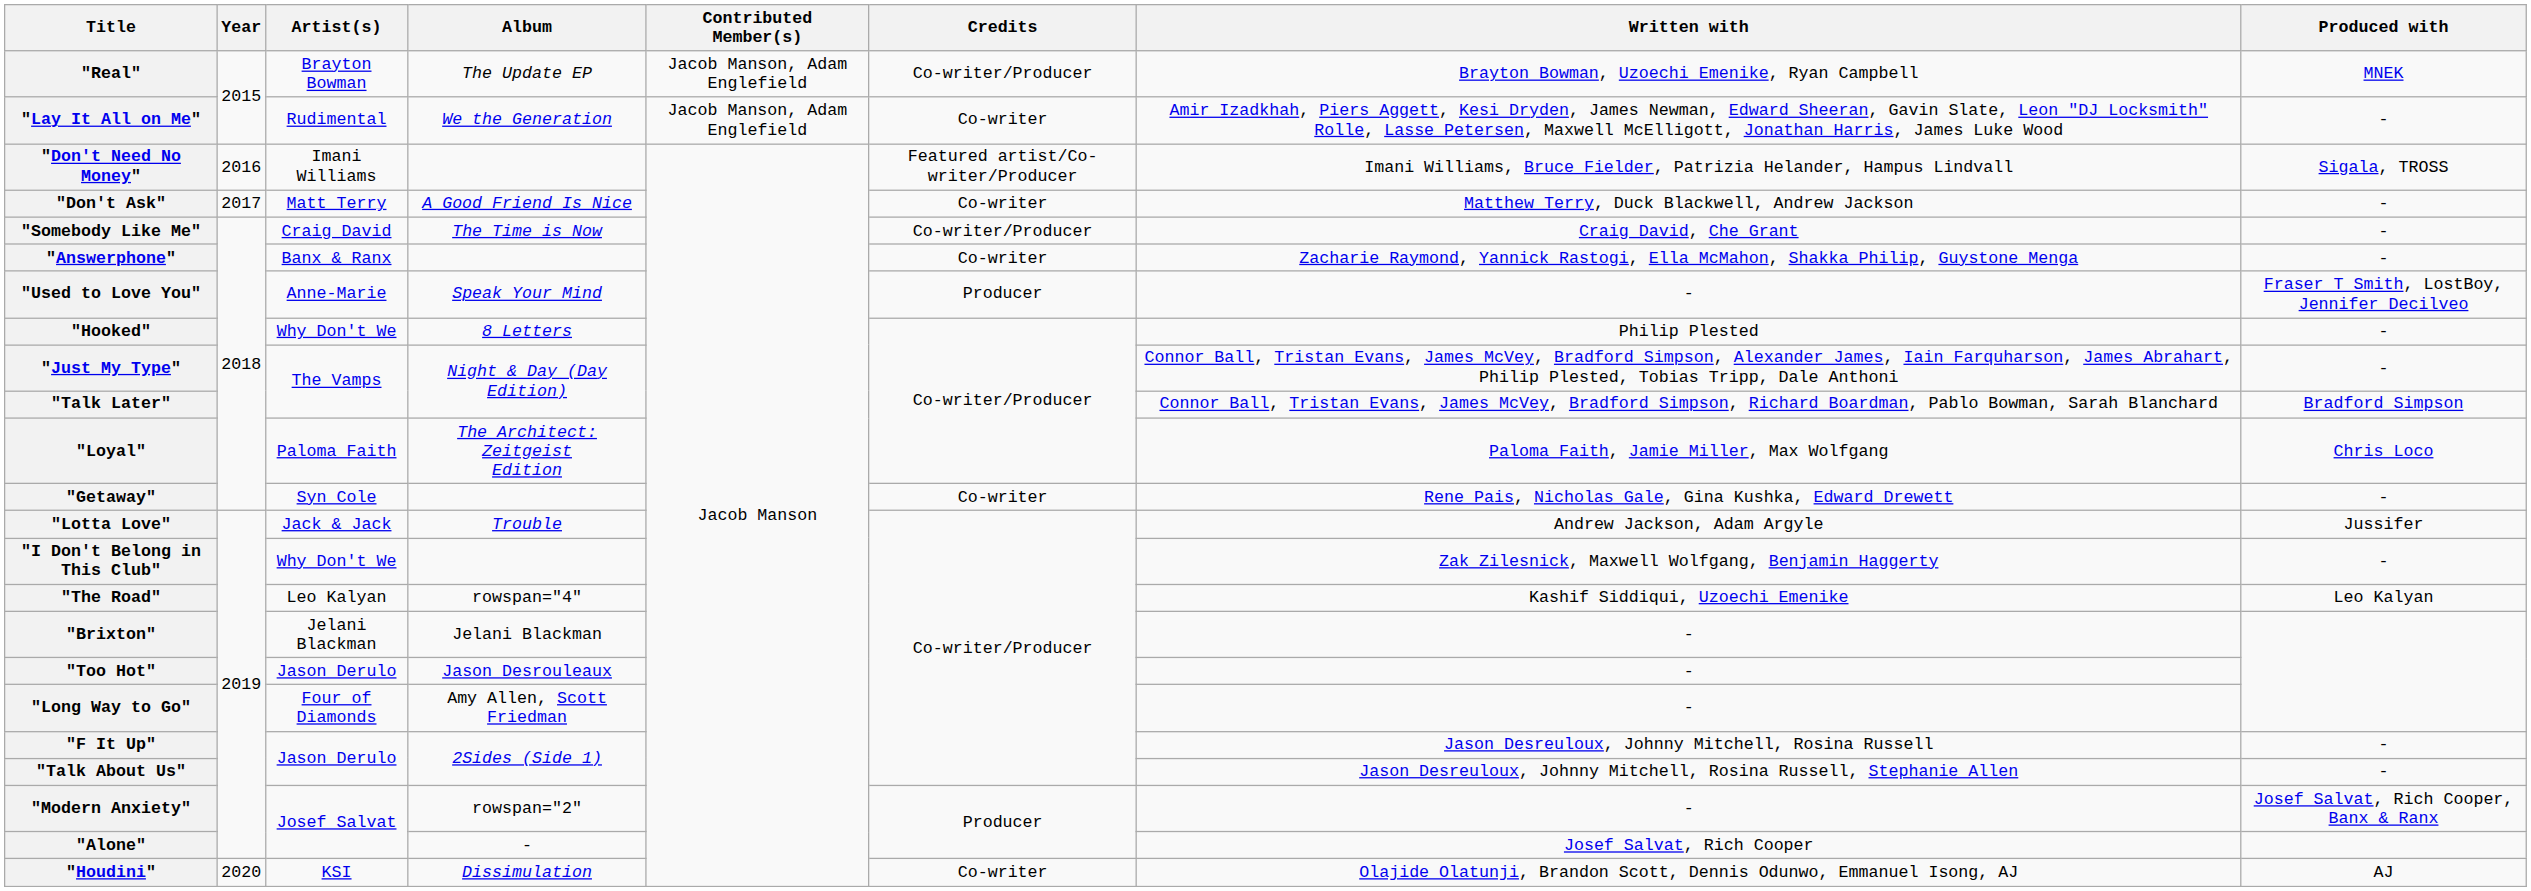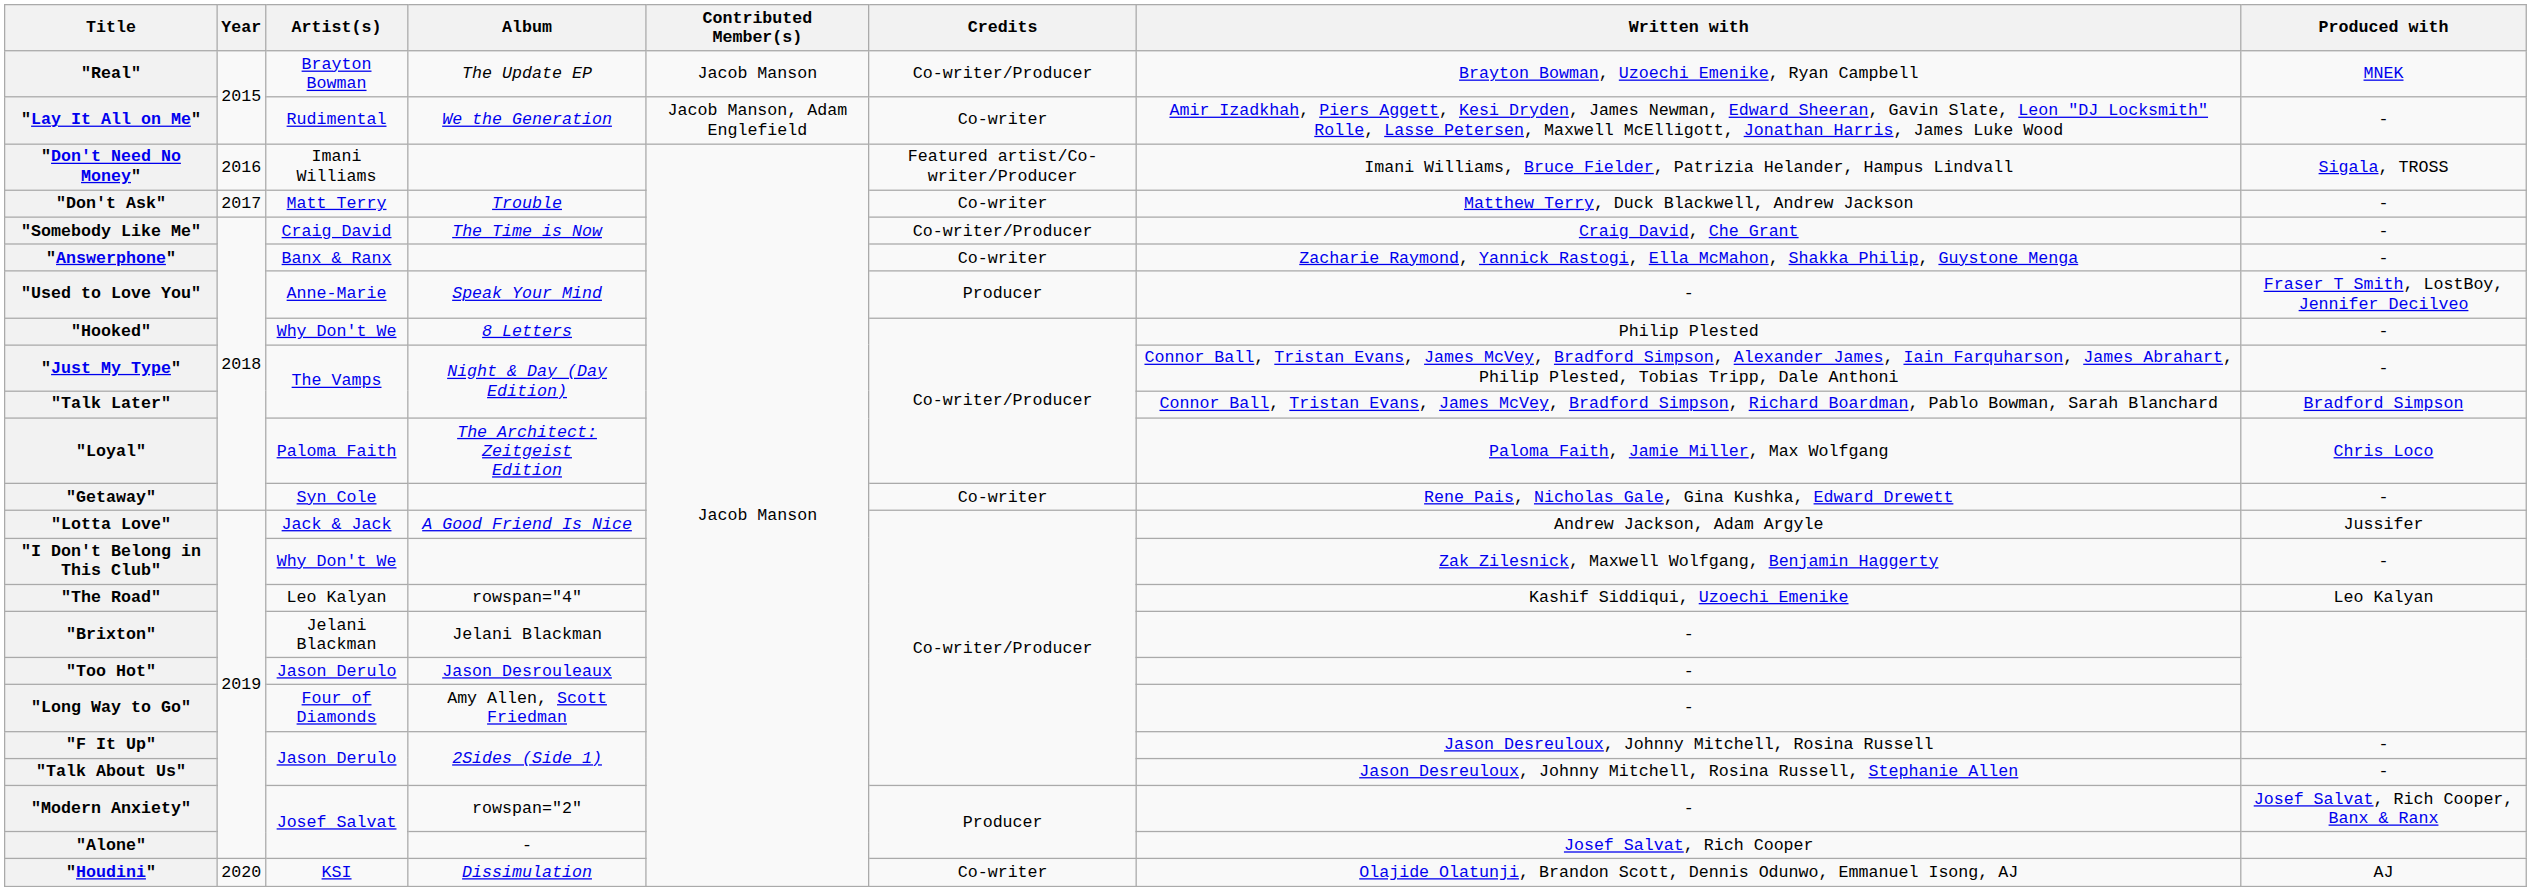(757, 74) Jacob Manson, Adam Englefield -> (757, 74) Jacob Manson
(527, 203) A Good Friend Is Nice -> (527, 203) Trouble
(527, 524) Trouble -> (527, 524) A Good Friend Is Nice
